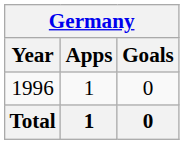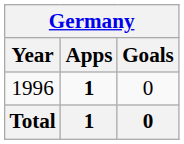(89, 88) normal -> (89, 88) bold
